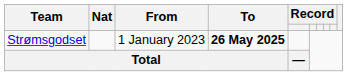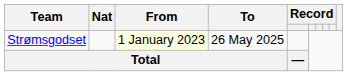(162, 40) no background -> (162, 40) lightyellow background
(248, 40) bold -> (248, 40) normal
